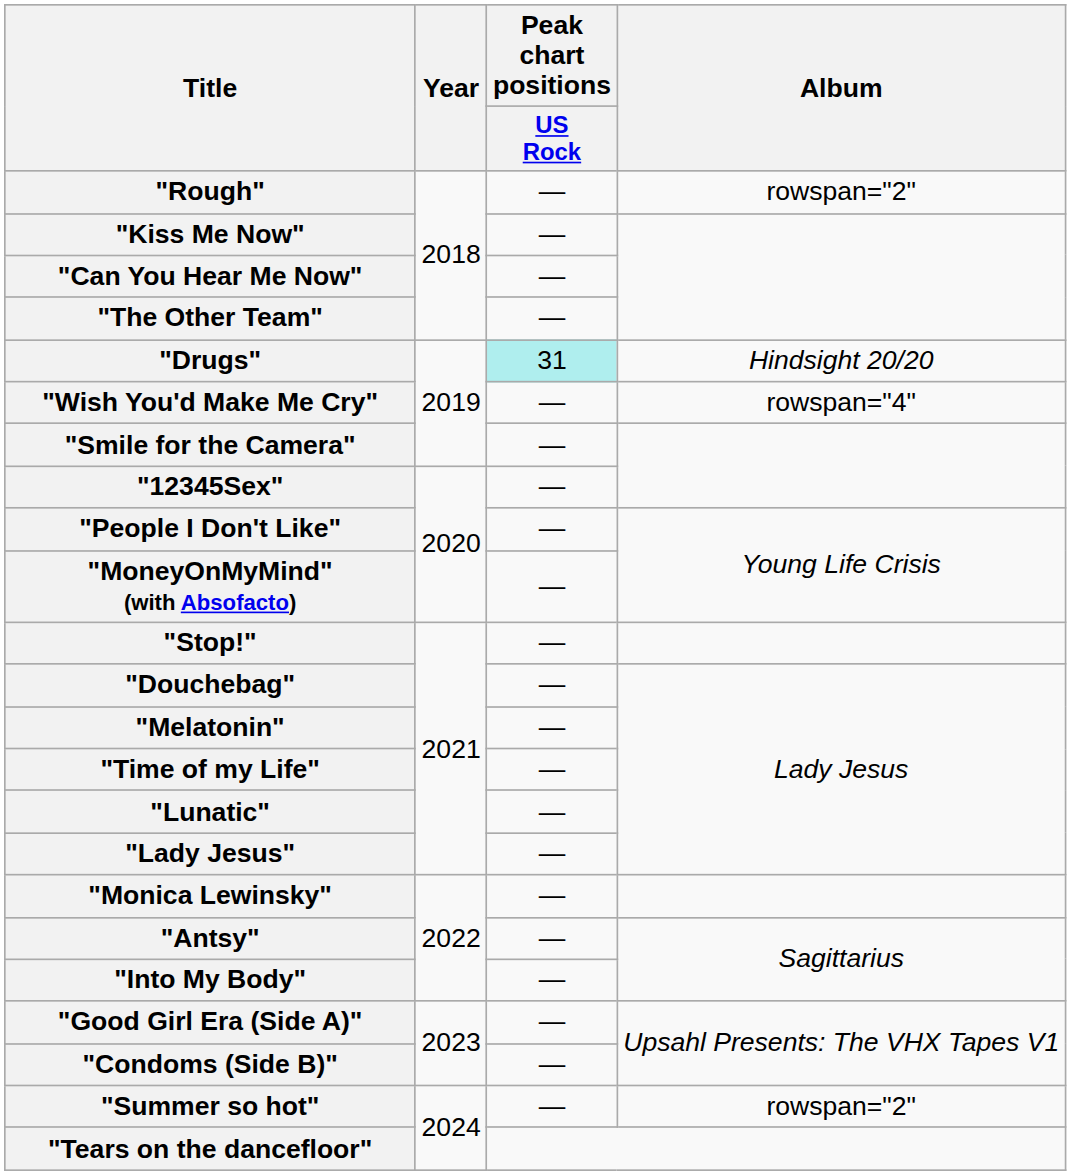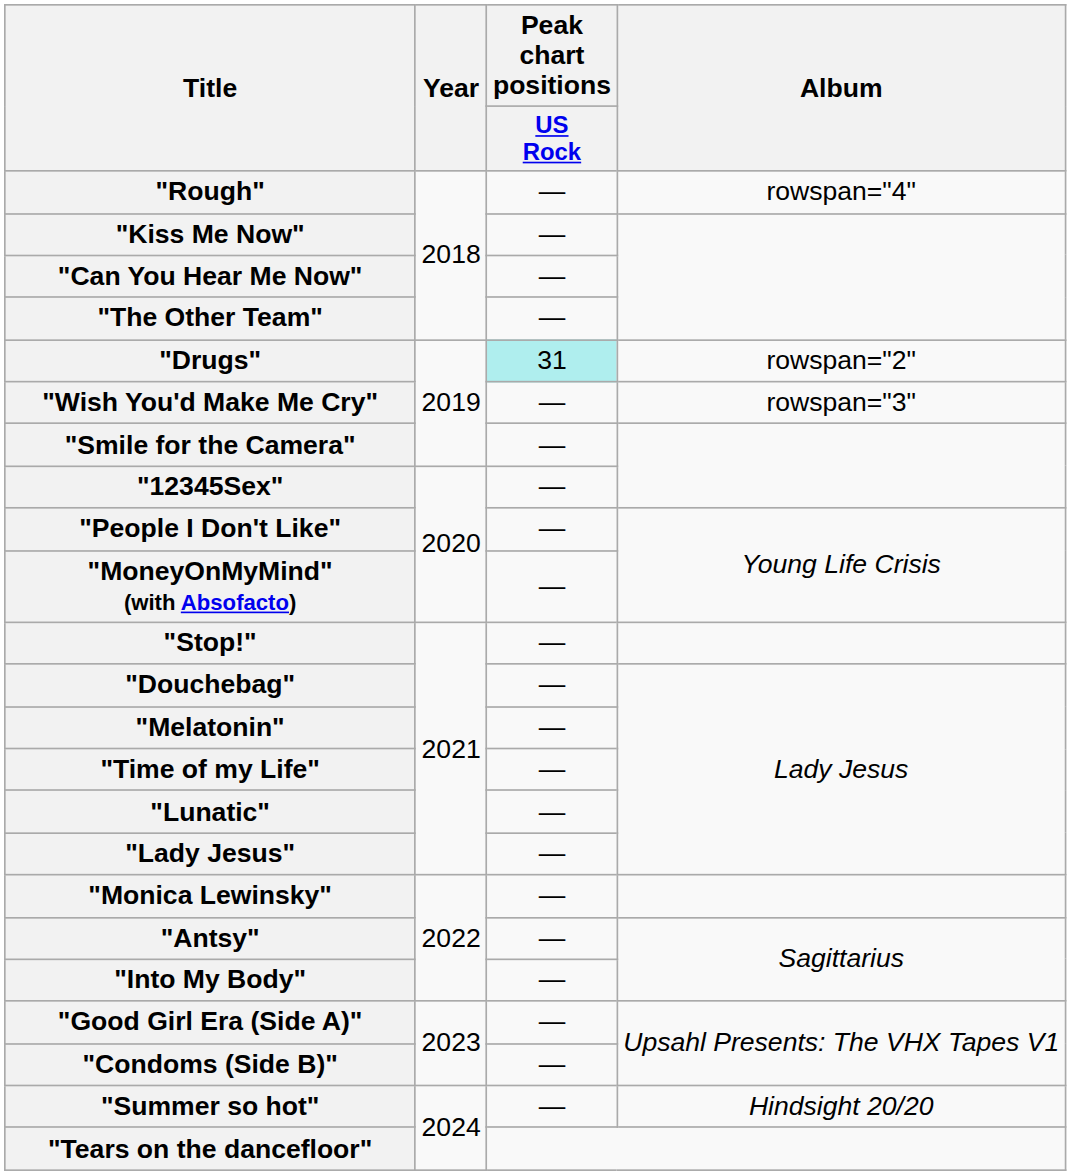(841, 191) rowspan="2" -> (841, 191) rowspan="4"
(841, 360) Hindsight 20/20 -> (841, 360) rowspan="2"
(841, 402) rowspan="4" -> (841, 402) rowspan="3"
(841, 1106) rowspan="2" -> (841, 1106) Hindsight 20/20
